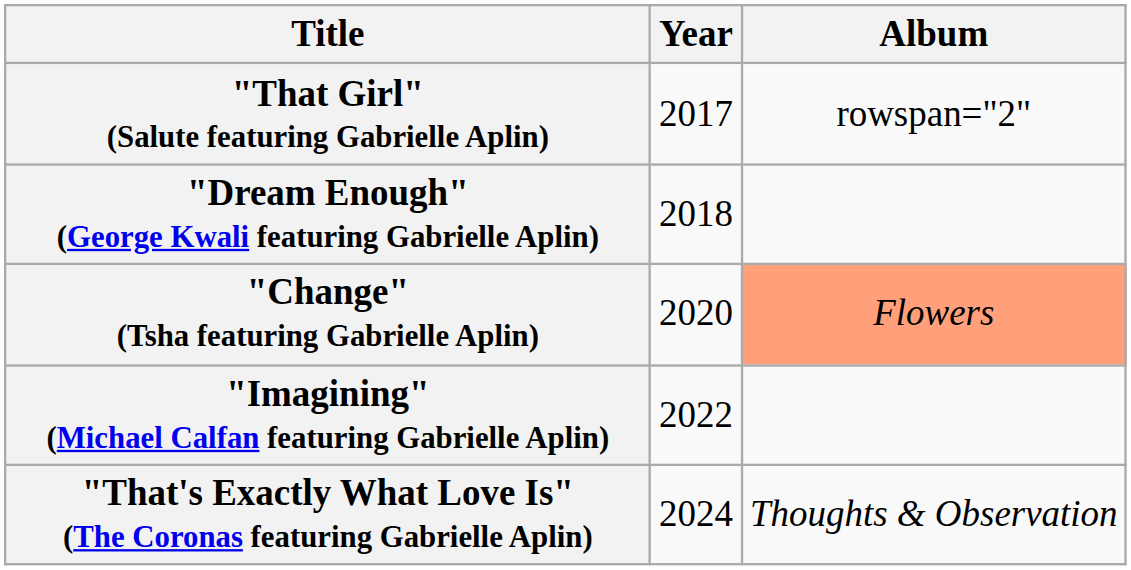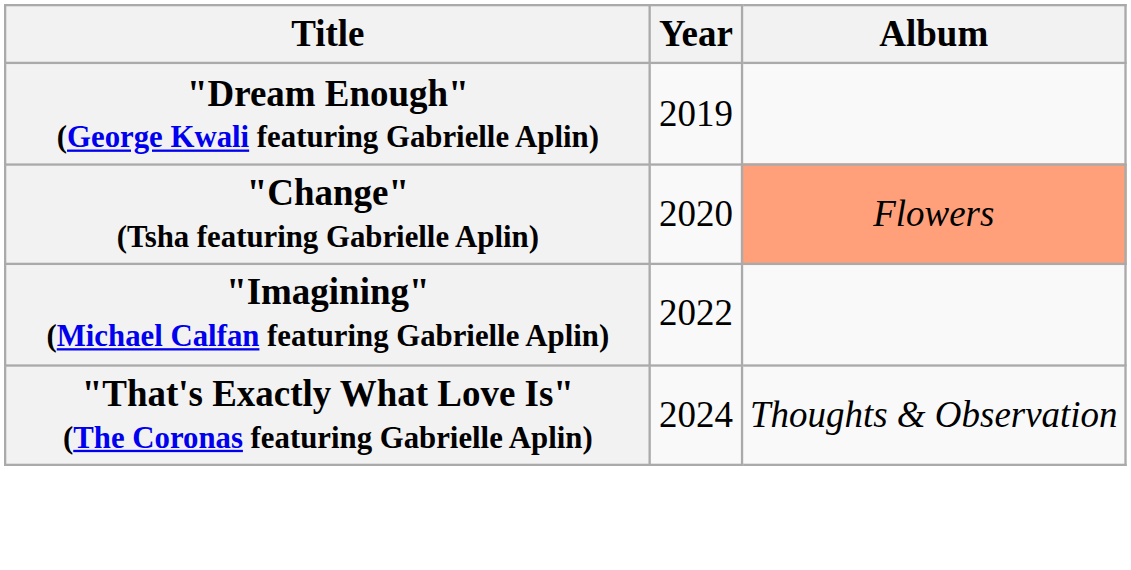- row: (328, 113)
(696, 213) 2018 -> (696, 113) 2019
